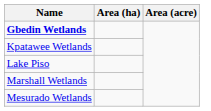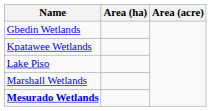(46, 30) bold -> (44, 30) normal
(49, 98) normal -> (53, 98) bold
